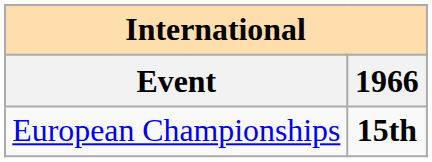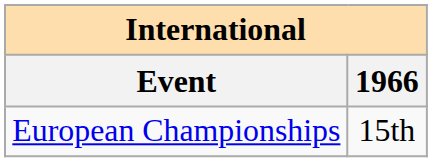(387, 130) bold -> (387, 130) normal
